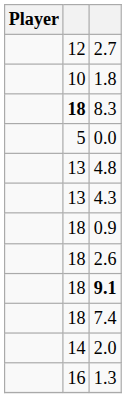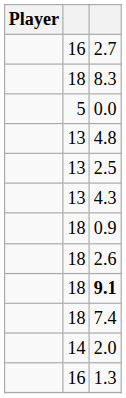(76, 49) 12 -> (76, 49) 16
- row: (105, 79)
(76, 109) bold -> (76, 79) normal
+ row: (105, 168)
